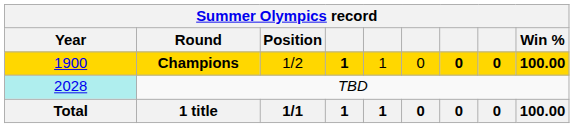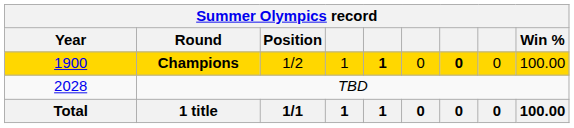(344, 63) bold -> (344, 63) normal
(383, 63) normal -> (383, 63) bold
(497, 63) bold -> (497, 63) normal
(542, 63) bold -> (542, 63) normal
(71, 87) paleturquoise background -> (71, 87) no background
